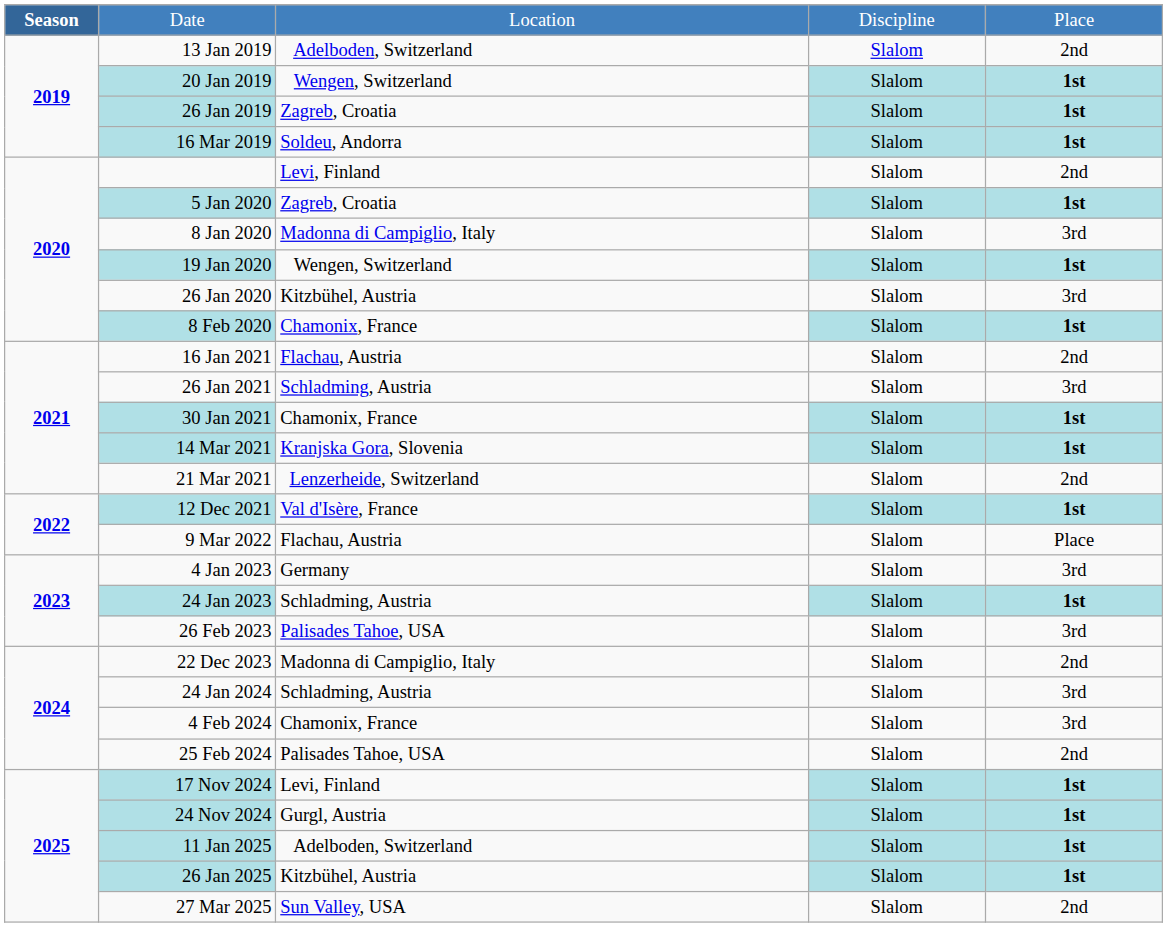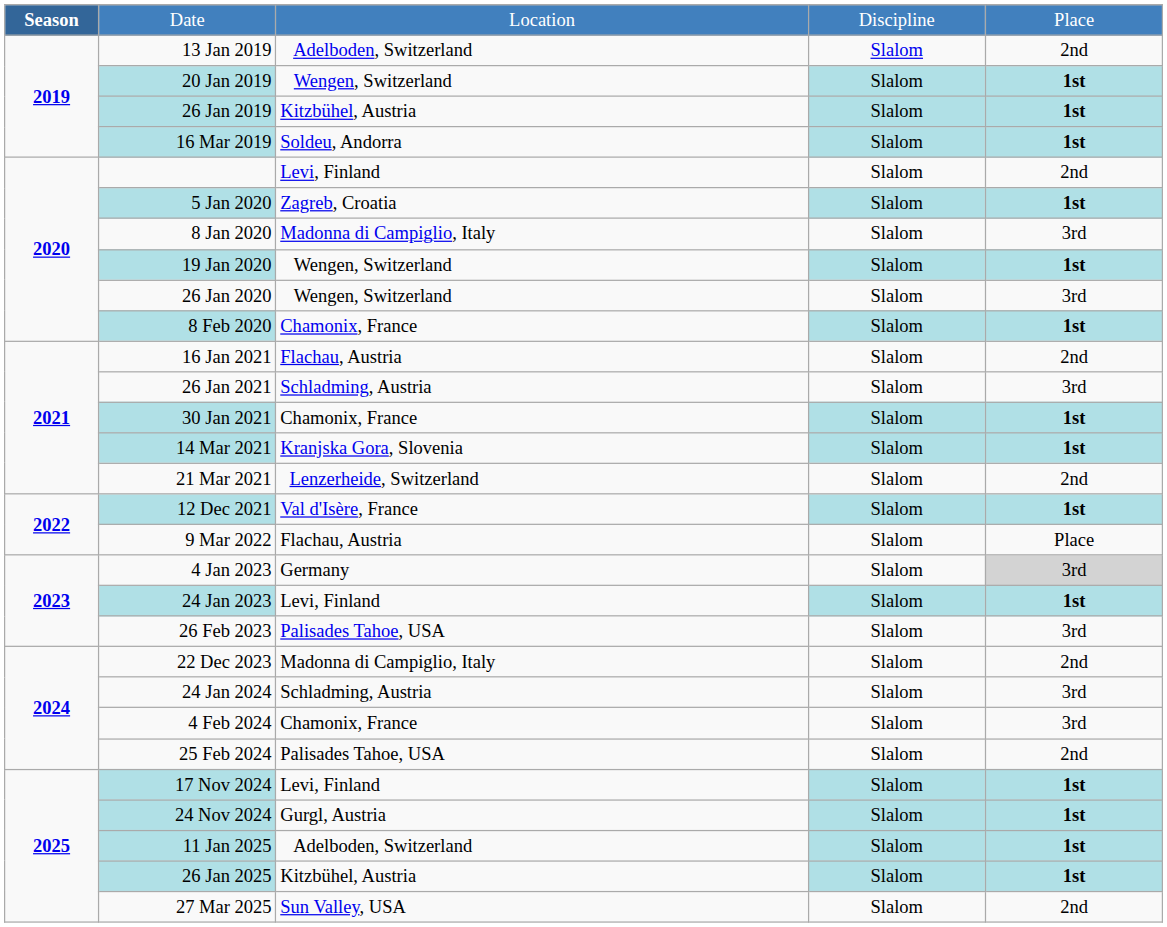(338, 111) Zagreb, Croatia -> (348, 111) Kitzbühel, Austria
(348, 295) Kitzbühel, Austria -> (366, 295) Wengen, Switzerland
(1074, 570) no background -> (1074, 570) lightgrey background
(356, 600) Schladming, Austria -> (330, 600) Levi, Finland
